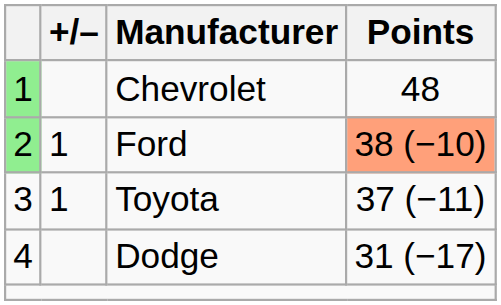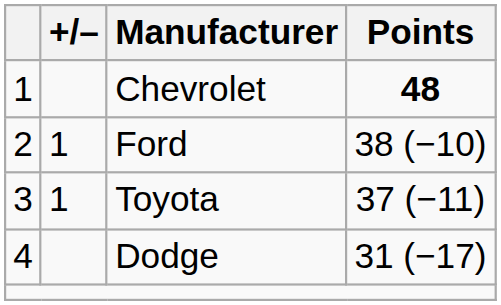(23, 88) lightgreen background -> (23, 88) no background
(420, 88) normal -> (420, 88) bold
(23, 144) lightgreen background -> (23, 144) no background
(420, 144) lightsalmon background -> (420, 144) no background
